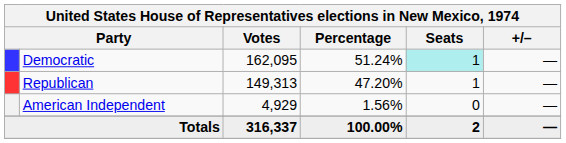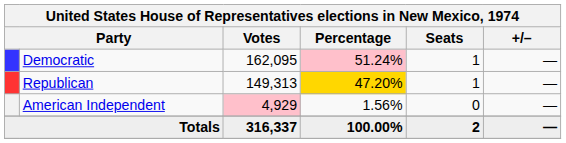(379, 61) no background -> (379, 61) pink background
(476, 61) paleturquoise background -> (476, 61) no background
(379, 83) no background -> (379, 83) gold background
(279, 105) no background -> (279, 105) pink background
